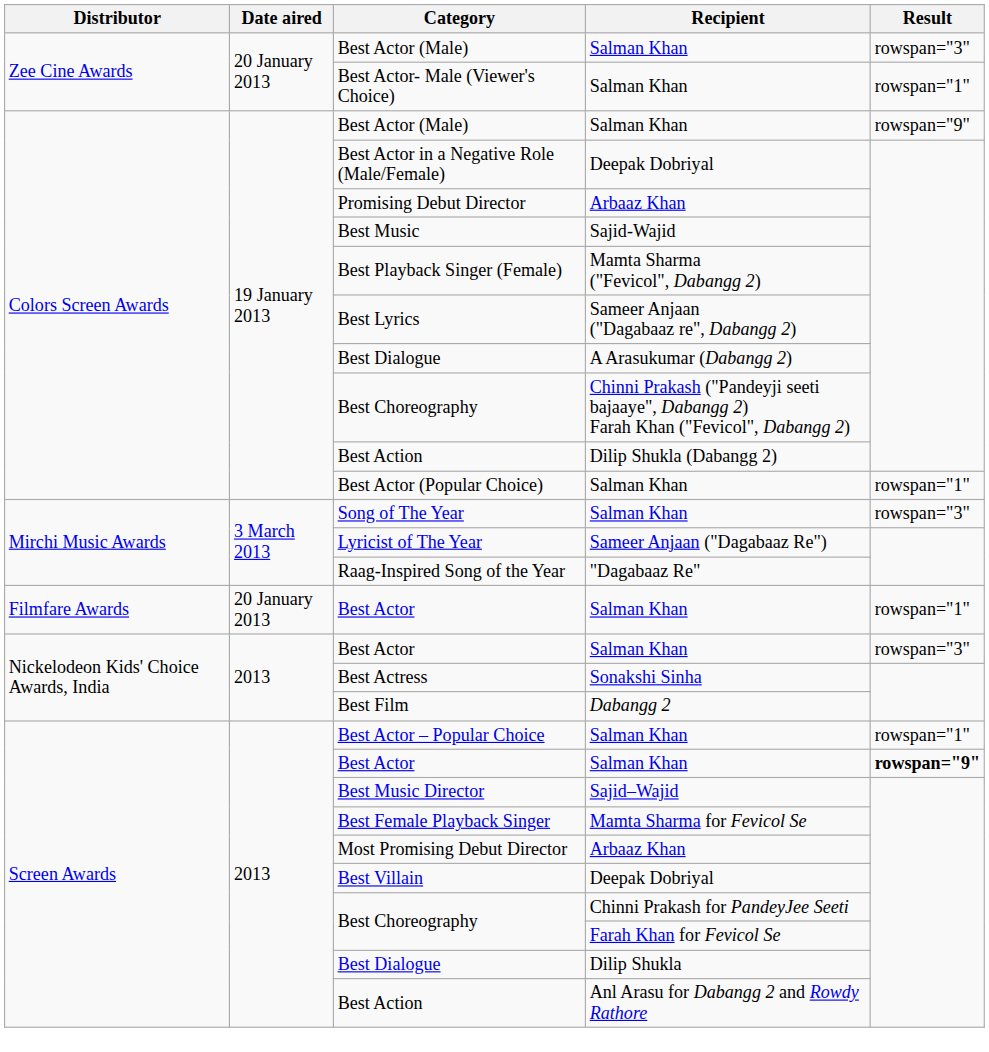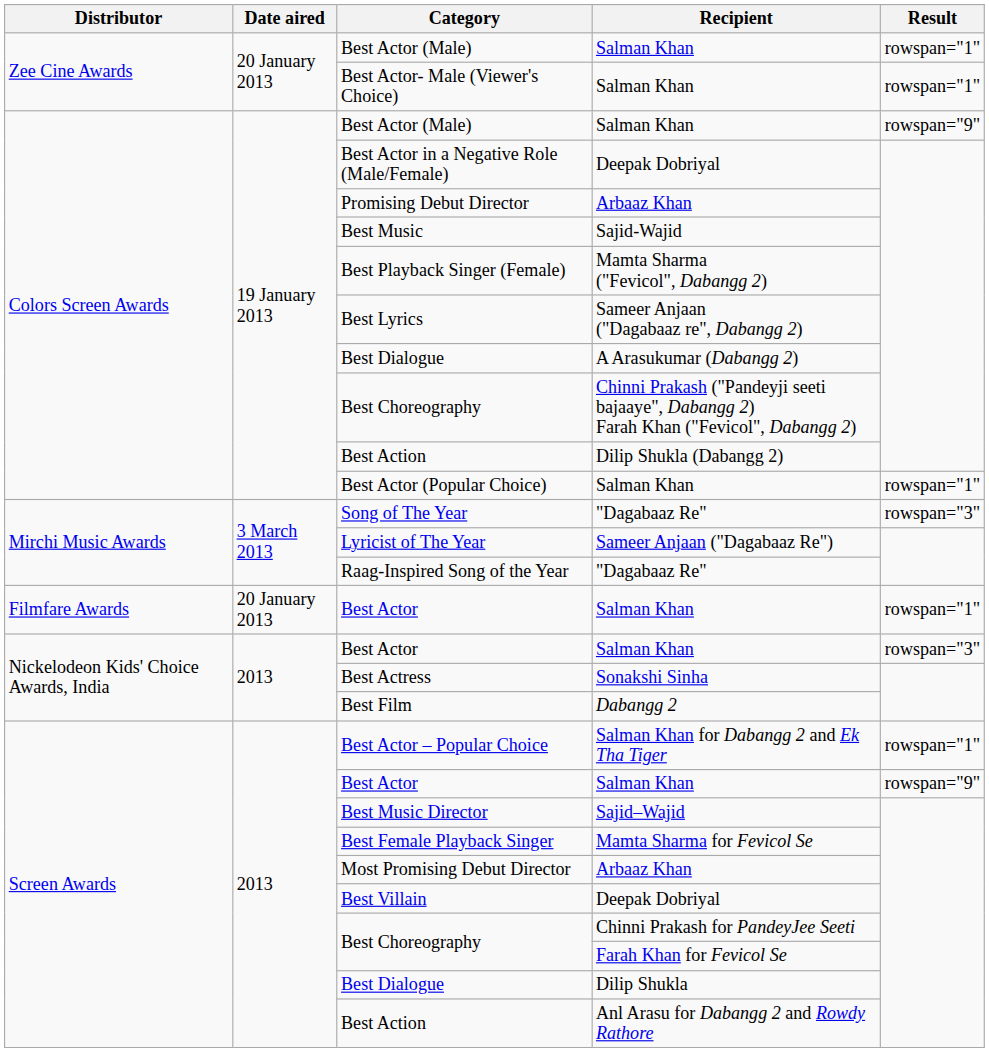(922, 47) rowspan="3" -> (932, 47) rowspan="1"
(639, 513) Salman Khan -> (651, 513) "Dagabaaz Re"
(639, 734) Salman Khan -> (728, 744) Salman Khan for Dabangg 2 and Ek Tha Tiger
(927, 763) bold -> (932, 783) normal
